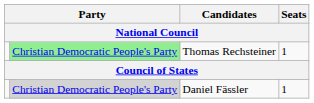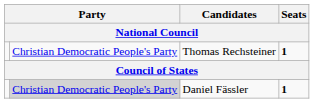(95, 51) lightgreen background -> (95, 51) no background
(284, 51) normal -> (284, 51) bold
(284, 89) normal -> (284, 89) bold
